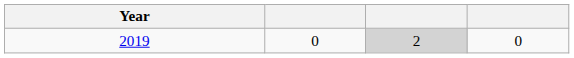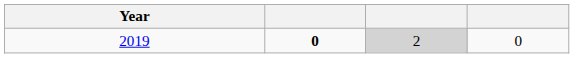(315, 40) normal -> (315, 40) bold
